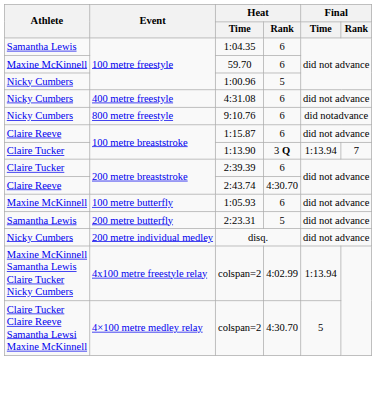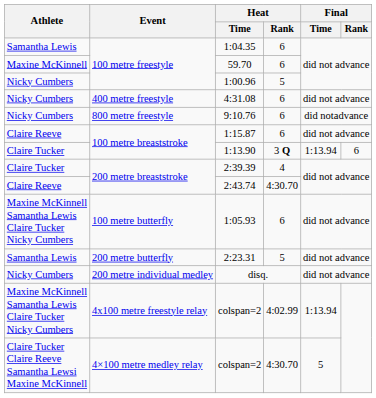(356, 151) 7 -> (356, 151) 6
(282, 168) 6 -> (282, 168) 4
(47, 203) Maxine McKinnell -> (47, 221) Maxine McKinnell Samantha Lewis Claire Tucker Nicky Cumbers
